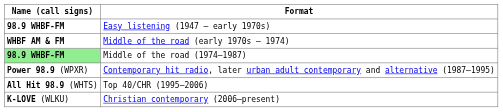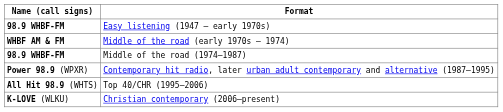(36, 56) lightgreen background -> (36, 56) no background
